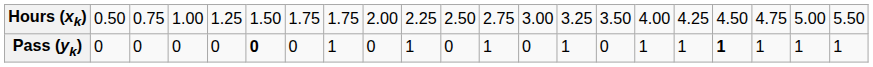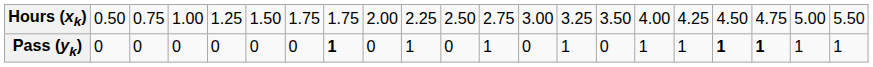(254, 47) bold -> (254, 47) normal
(332, 47) normal -> (332, 47) bold
(760, 47) normal -> (760, 47) bold
